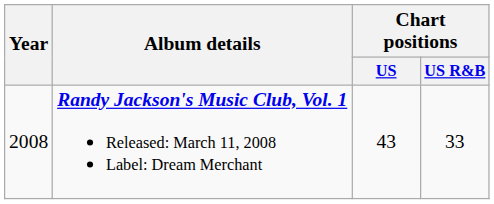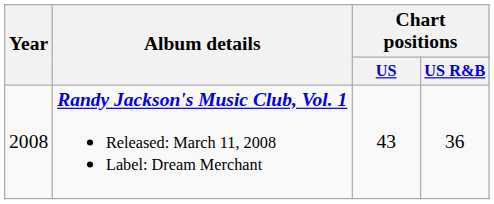(455, 141) 33 -> (455, 141) 36
